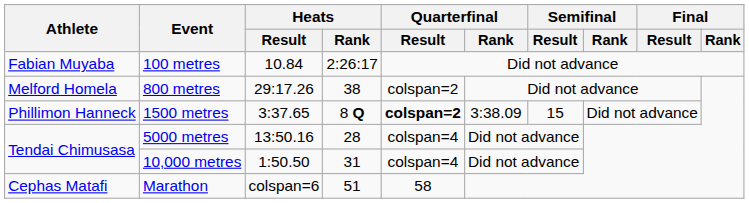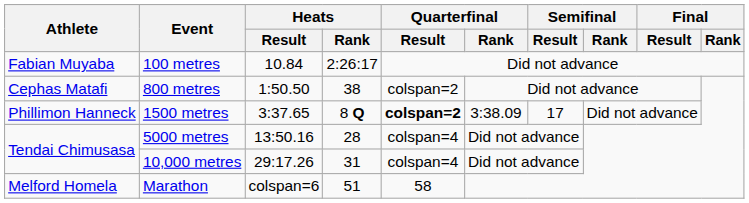(62, 89) Melford Homela -> (58, 89) Cephas Matafi
(284, 89) 29:17.26 -> (284, 89) 1:50.50
(555, 113) 15 -> (555, 113) 17
(284, 162) 1:50.50 -> (284, 162) 29:17.26
(58, 186) Cephas Matafi -> (62, 186) Melford Homela
